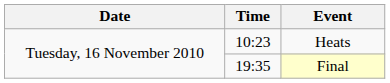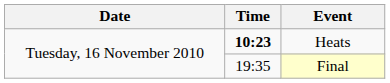(253, 41) normal -> (253, 41) bold
